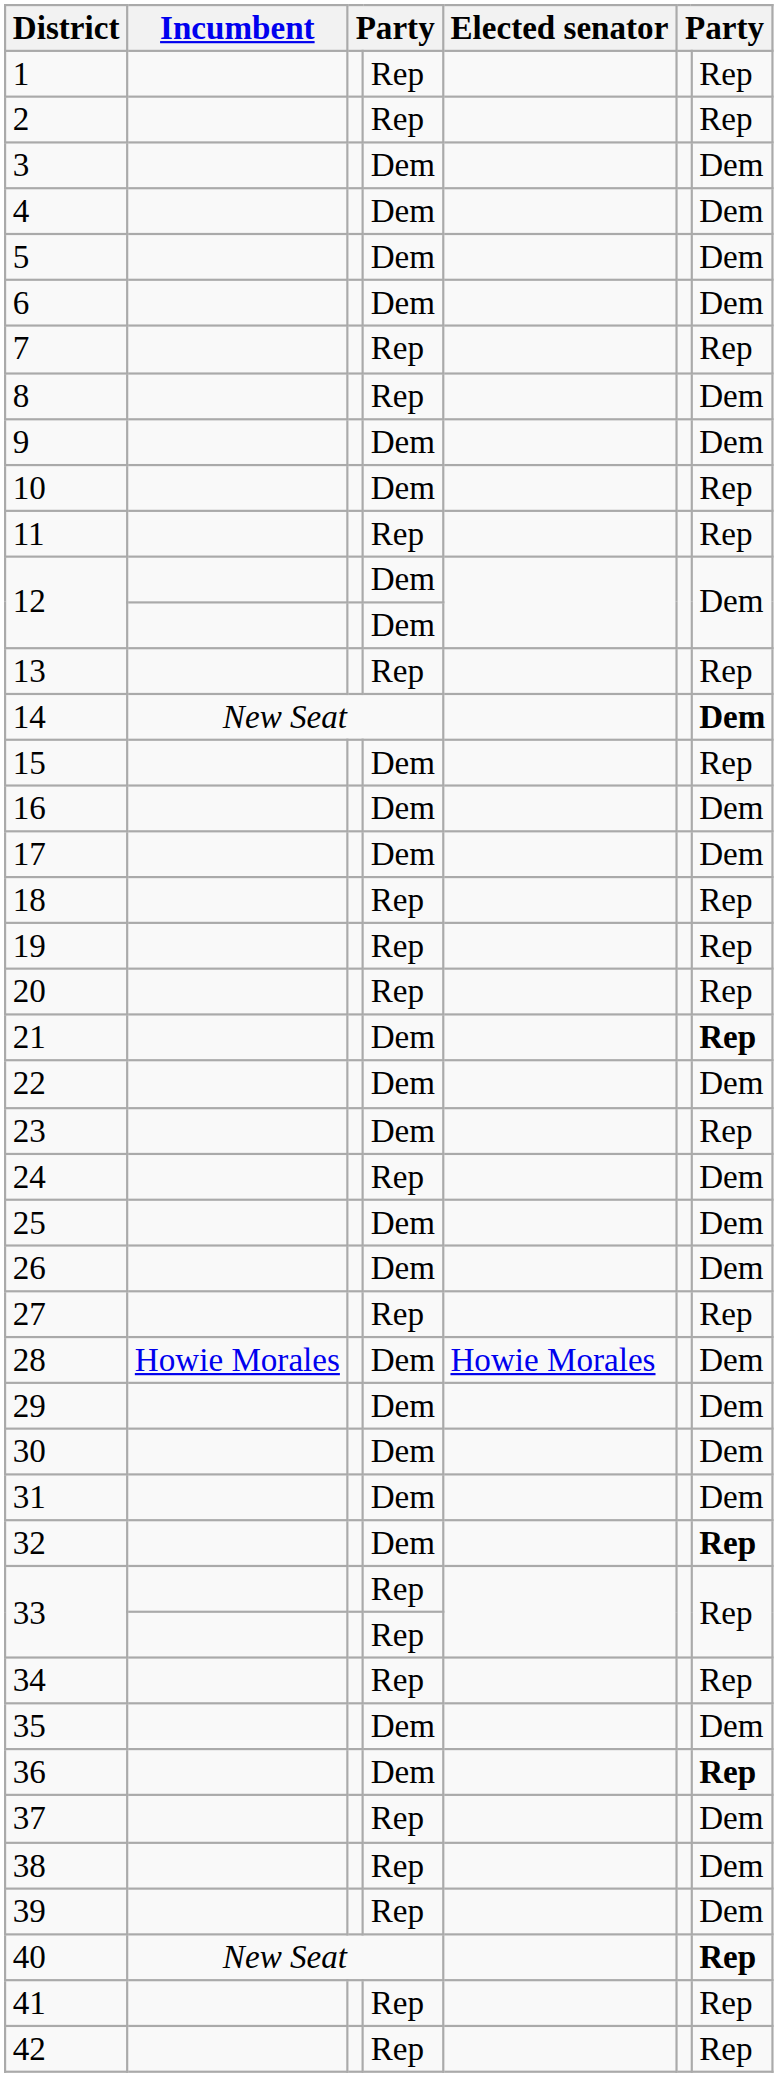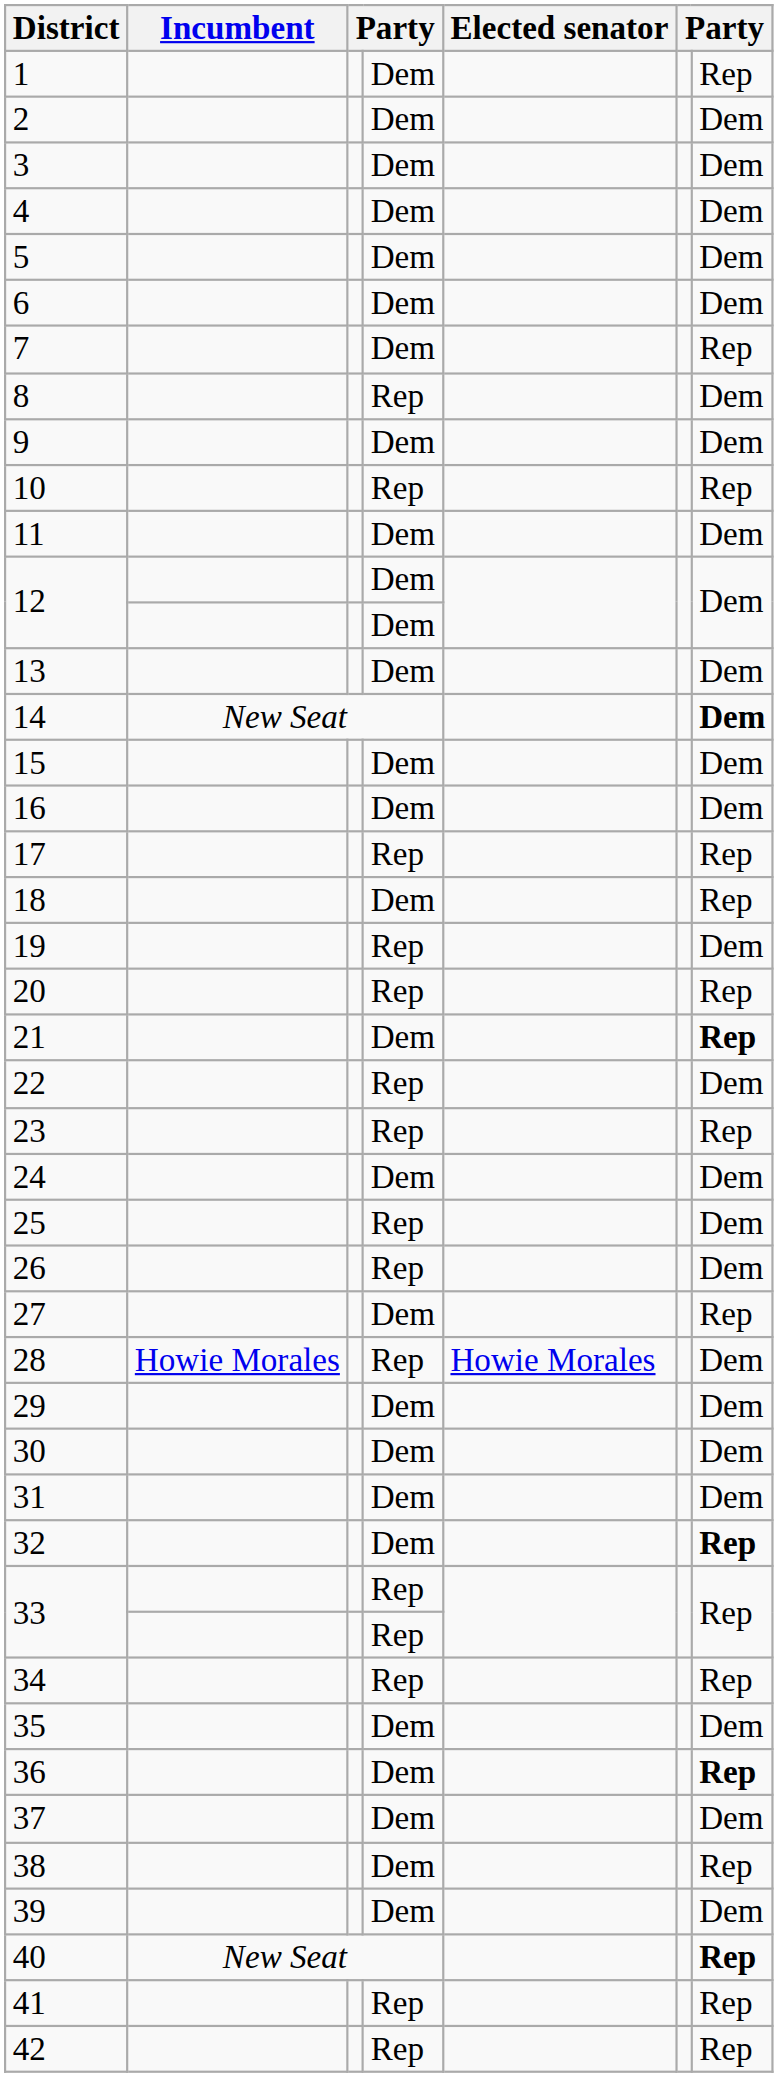(397, 73) Rep -> (403, 73) Dem
(397, 119) Rep -> (403, 119) Dem
(726, 119) Rep -> (731, 119) Dem
(397, 349) Rep -> (403, 349) Dem
(403, 486) Dem -> (397, 486) Rep
(397, 532) Rep -> (403, 532) Dem
(726, 532) Rep -> (731, 532) Dem
(397, 670) Rep -> (403, 670) Dem
(726, 670) Rep -> (731, 670) Dem
(726, 762) Rep -> (731, 762) Dem
(403, 854) Dem -> (397, 854) Rep
(731, 854) Dem -> (726, 854) Rep
(397, 900) Rep -> (403, 900) Dem
(726, 945) Rep -> (731, 945) Dem
(403, 1083) Dem -> (397, 1083) Rep
(403, 1129) Dem -> (397, 1129) Rep
(397, 1175) Rep -> (403, 1175) Dem
(403, 1221) Dem -> (397, 1221) Rep
(403, 1267) Dem -> (397, 1267) Rep
(397, 1313) Rep -> (403, 1313) Dem
(403, 1359) Dem -> (397, 1359) Rep
(397, 1818) Rep -> (403, 1818) Dem
(397, 1864) Rep -> (403, 1864) Dem
(731, 1864) Dem -> (726, 1864) Rep
(397, 1910) Rep -> (403, 1910) Dem
